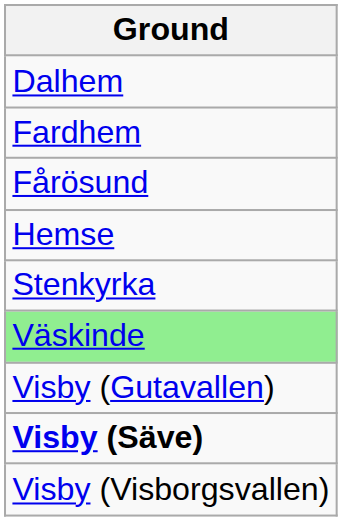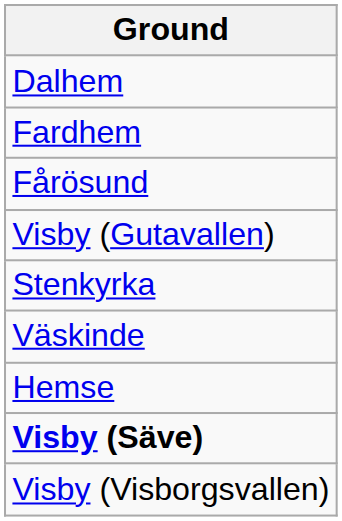(63, 234) Hemse -> (144, 234) Visby (Gutavallen)
(79, 336) lightgreen background -> (79, 336) no background
(144, 387) Visby (Gutavallen) -> (63, 387) Hemse
